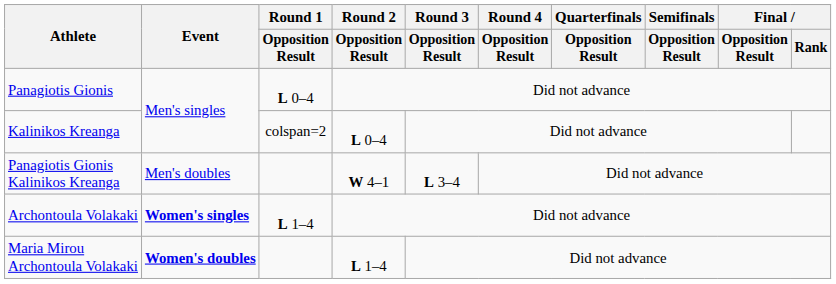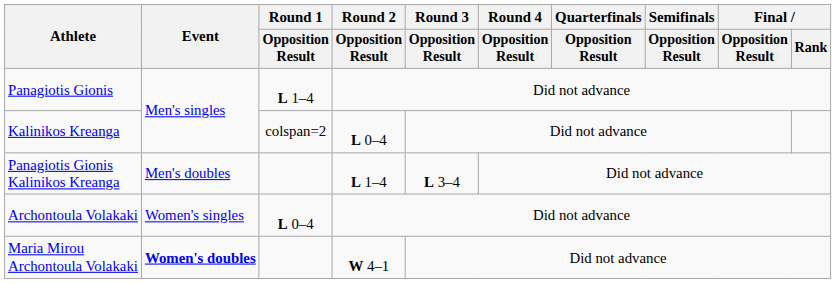(296, 98) L 0–4 -> (296, 98) L 1–4
(369, 182) W 4–1 -> (369, 182) L 1–4
(197, 215) bold -> (194, 215) normal
(296, 224) L 1–4 -> (296, 224) L 0–4
(369, 266) L 1–4 -> (369, 266) W 4–1
